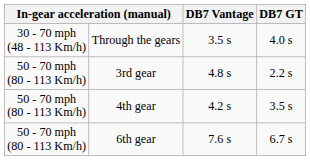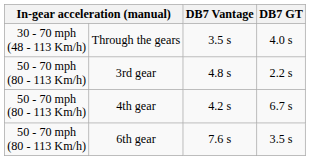(281, 106) 3.5 s -> (281, 106) 6.7 s
(281, 139) 6.7 s -> (281, 139) 3.5 s
